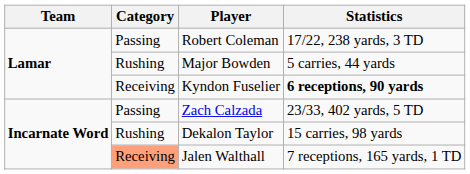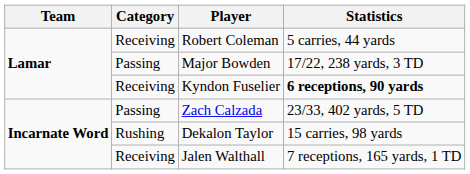(138, 40) Passing -> (145, 40) Receiving
(355, 40) 17/22, 238 yards, 3 TD -> (341, 40) 5 carries, 44 yards
(140, 63) Rushing -> (138, 63) Passing
(341, 63) 5 carries, 44 yards -> (355, 63) 17/22, 238 yards, 3 TD
(145, 156) lightsalmon background -> (145, 156) no background
